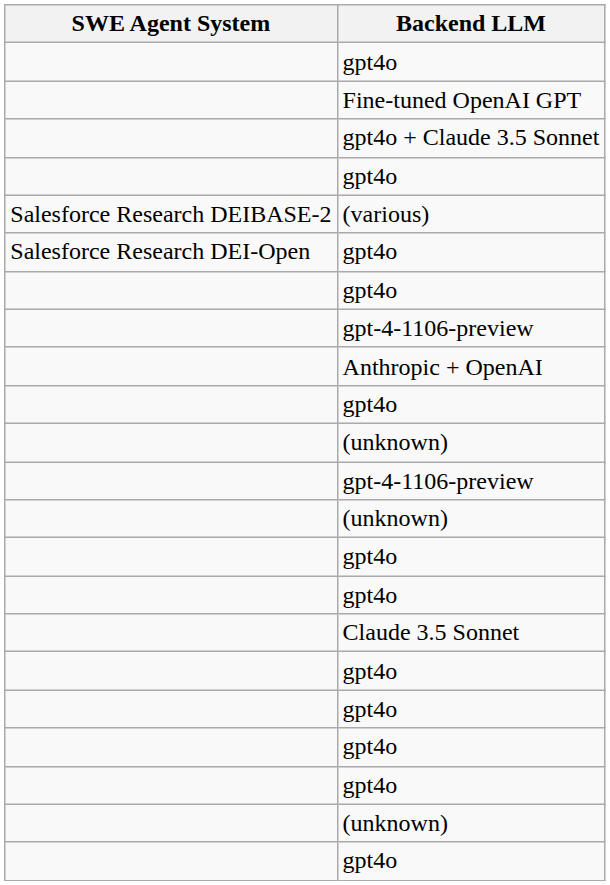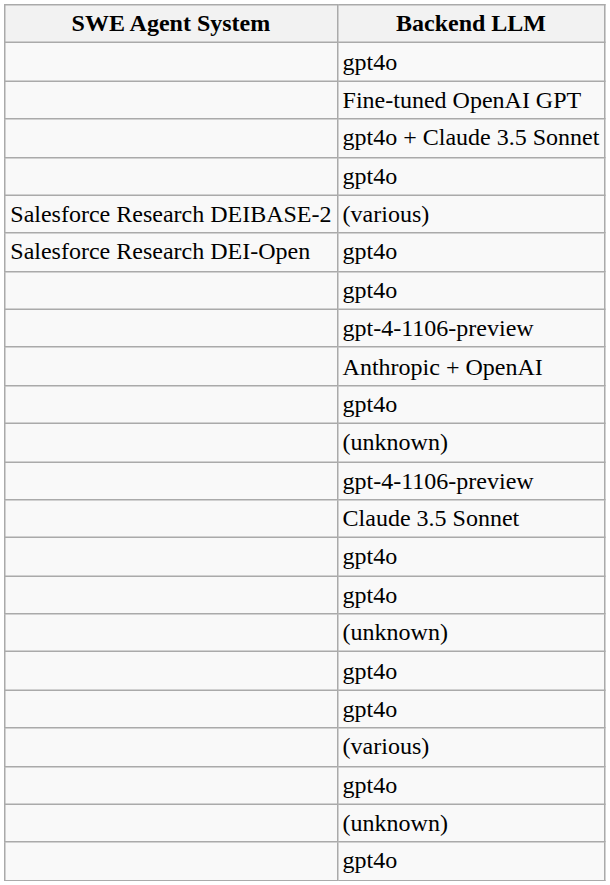(395, 518) (unknown) -> (431, 518) Claude 3.5 Sonnet
(431, 632) Claude 3.5 Sonnet -> (395, 632) (unknown)
(370, 746) gpt4o -> (386, 746) (various)
